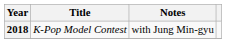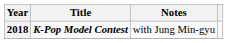(80, 30) normal -> (81, 30) bold
